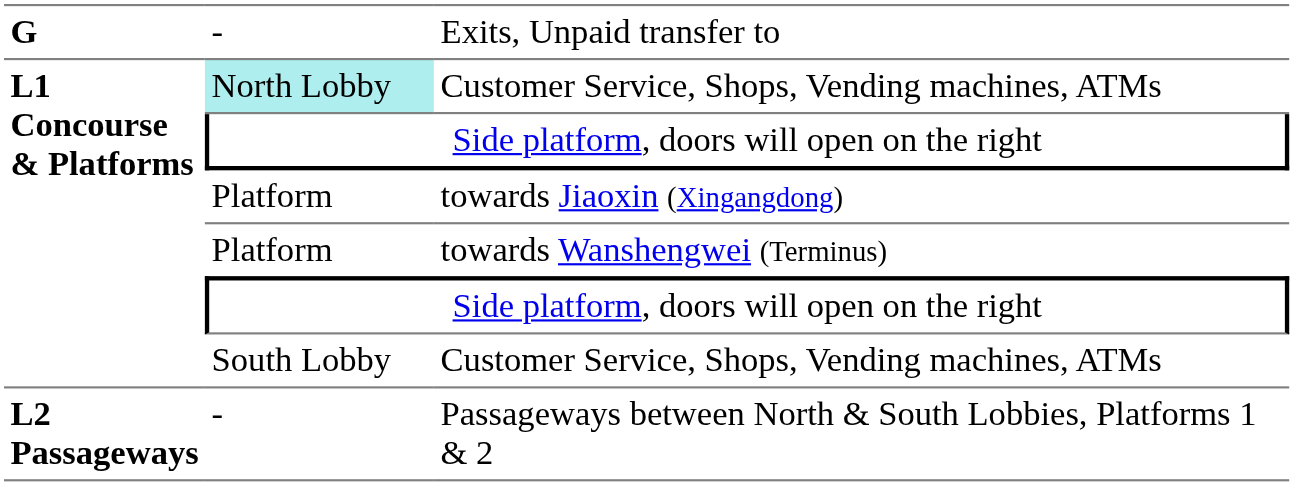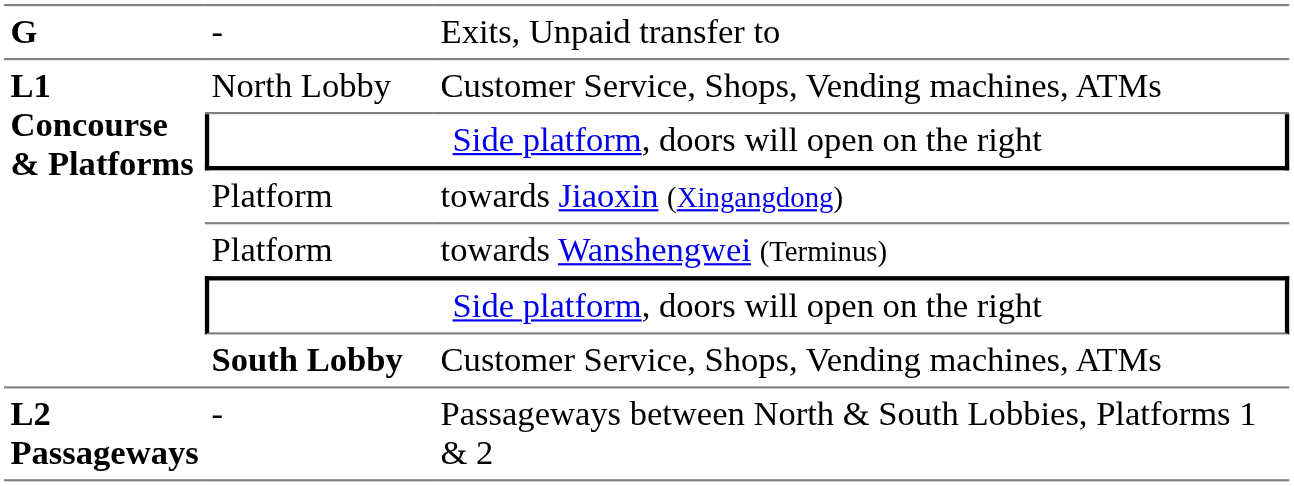(301, 85) paleturquoise background -> (301, 85) no background
(301, 359) normal -> (307, 359) bold
